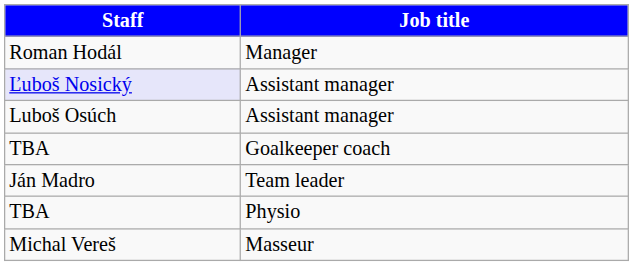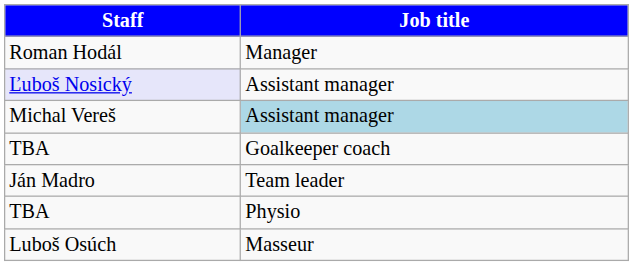(63, 116) Luboš Osúch -> (63, 116) Michal Vereš
(320, 116) no background -> (320, 116) lightblue background
(63, 244) Michal Vereš -> (63, 244) Luboš Osúch
